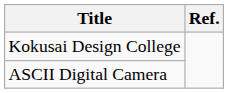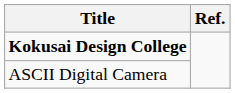(95, 46) normal -> (98, 46) bold
